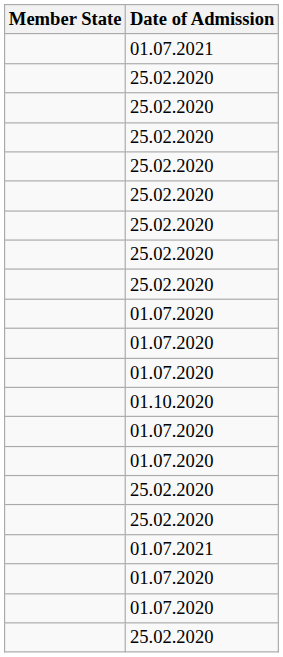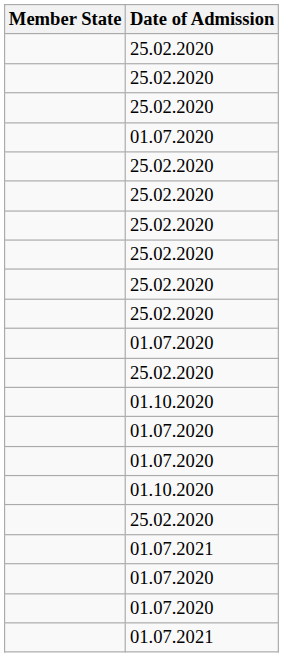(172, 48) 01.07.2021 -> (172, 48) 25.02.2020
(172, 136) 25.02.2020 -> (172, 136) 01.07.2020
(172, 313) 01.07.2020 -> (172, 313) 25.02.2020
(172, 372) 01.07.2020 -> (172, 372) 25.02.2020
(172, 490) 25.02.2020 -> (172, 490) 01.10.2020
(172, 637) 25.02.2020 -> (172, 637) 01.07.2021
